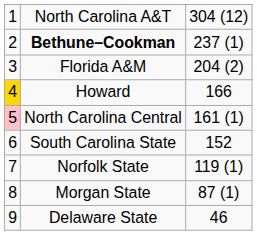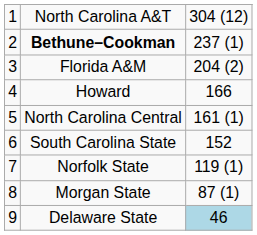(13, 92) gold background -> (13, 92) no background
(13, 117) pink background -> (13, 117) no background
(219, 218) no background -> (219, 218) lightblue background
